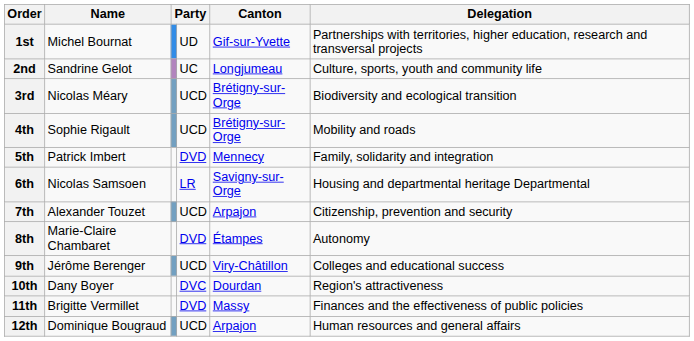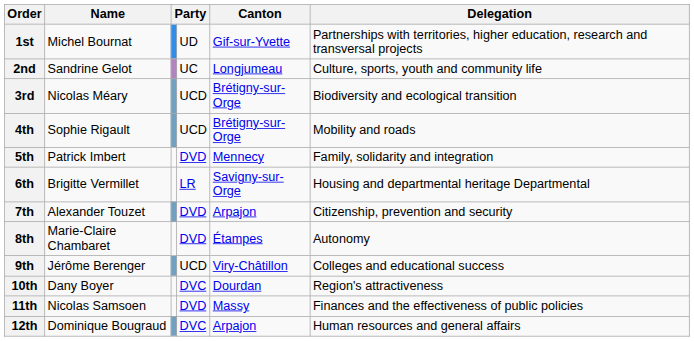(97, 184) Nicolas Samsoen -> (93, 184) Brigitte Vermillet
(193, 211) UCD -> (193, 211) DVD
(93, 306) Brigitte Vermillet -> (97, 306) Nicolas Samsoen
(193, 326) UCD -> (193, 326) DVC
